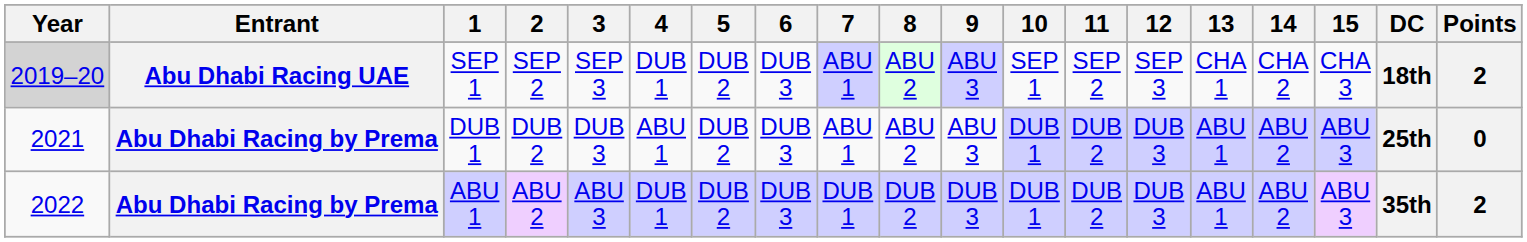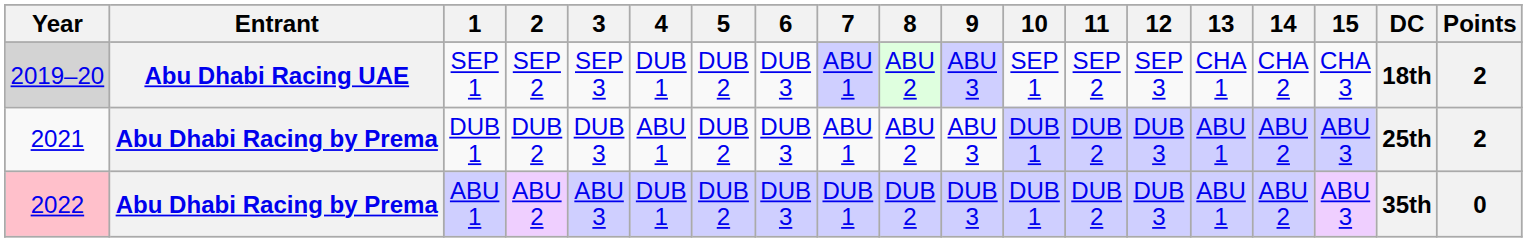(1480, 139) 0 -> (1480, 139) 2
(57, 204) no background -> (57, 204) pink background
(1480, 204) 2 -> (1480, 204) 0
